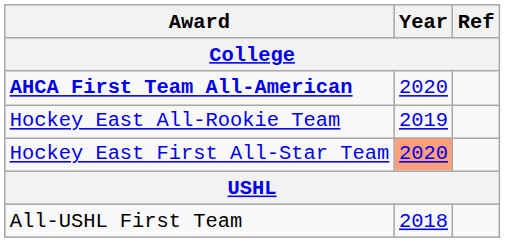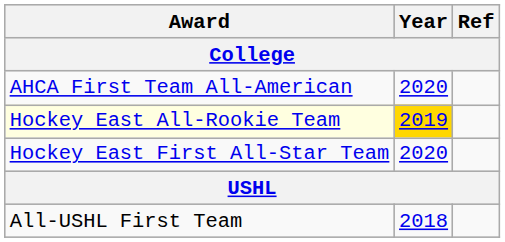(181, 88) bold -> (181, 88) normal
(175, 121) no background -> (175, 121) lightyellow background
(424, 121) no background -> (424, 121) gold background
(424, 154) lightsalmon background -> (424, 154) no background
